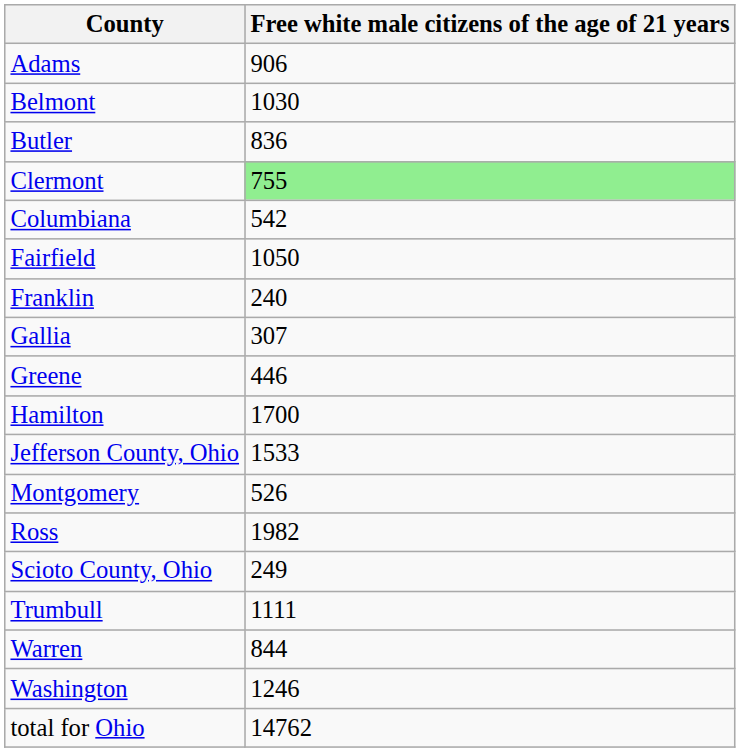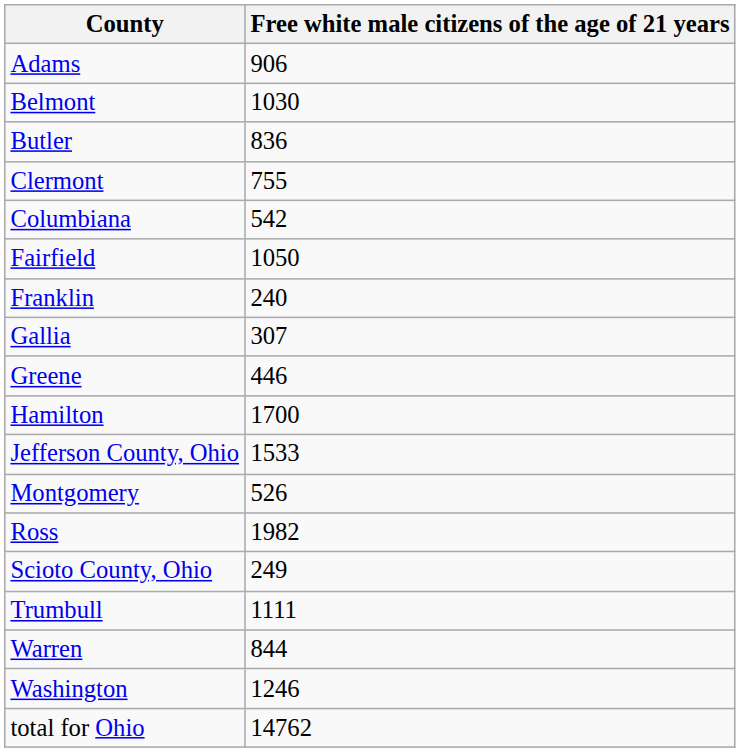(269, 180) lightgreen background -> (269, 180) no background
